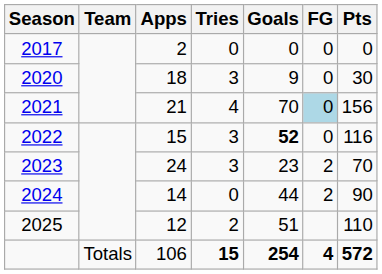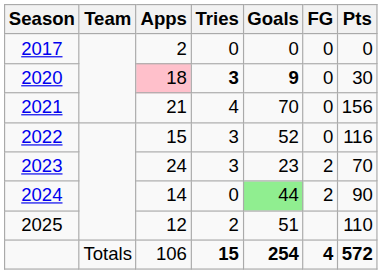(177, 78) no background -> (177, 78) pink background
(234, 78) normal -> (234, 78) bold
(294, 78) normal -> (294, 78) bold
(328, 107) lightblue background -> (328, 107) no background
(289, 136) bold -> (289, 136) normal
(289, 195) no background -> (289, 195) lightgreen background
